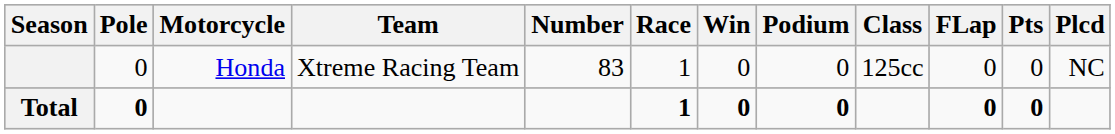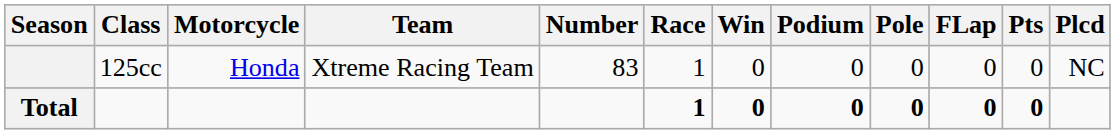columns swapped: (893, 25) <-> (124, 25)
